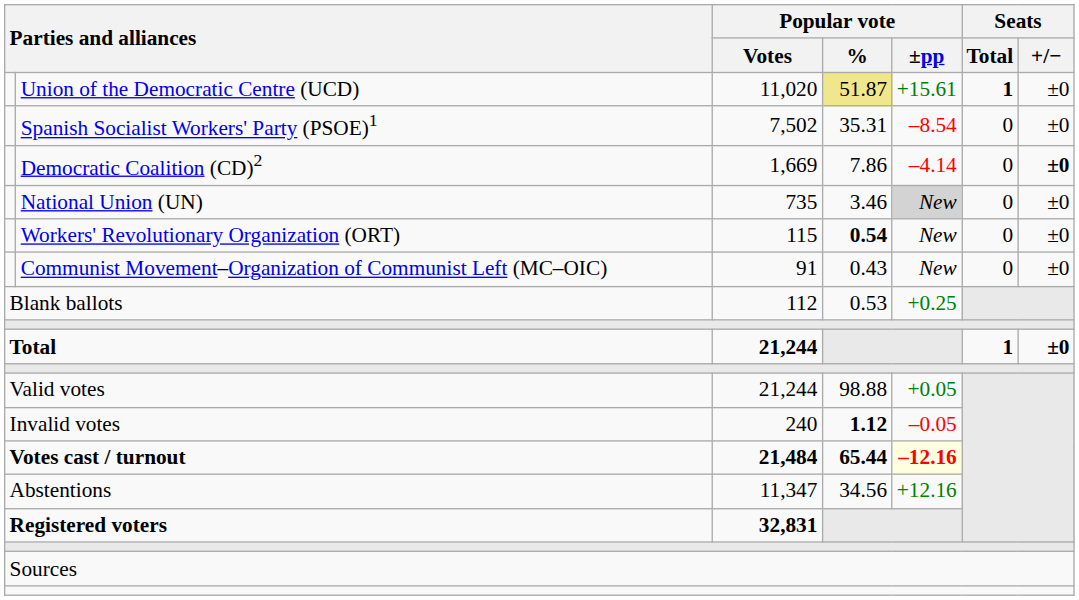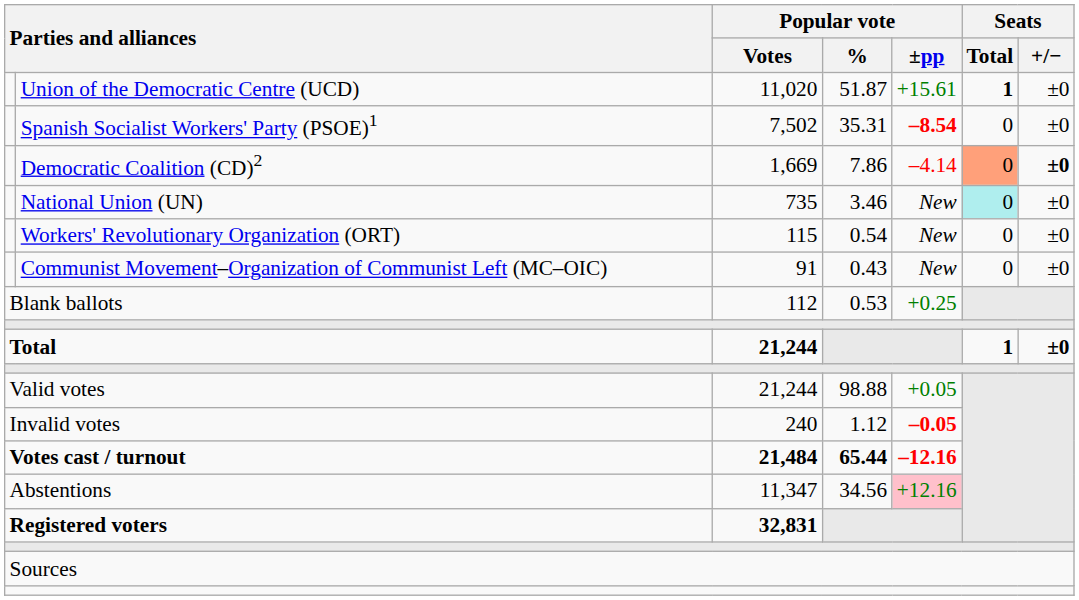(863, 88) khaki background -> (863, 88) no background
(933, 125) normal -> (933, 125) bold
(1008, 164) no background -> (1008, 164) lightsalmon background
(938, 201) lightgrey background -> (938, 201) no background
(1008, 201) no background -> (1008, 201) paleturquoise background
(868, 235) bold -> (868, 235) normal
(868, 423) bold -> (868, 423) normal
(933, 423) normal -> (933, 423) bold
(927, 457) lightyellow background -> (927, 457) no background
(927, 491) no background -> (927, 491) pink background
